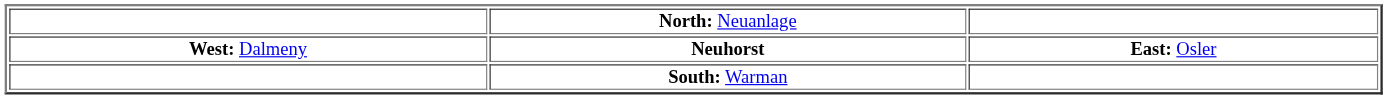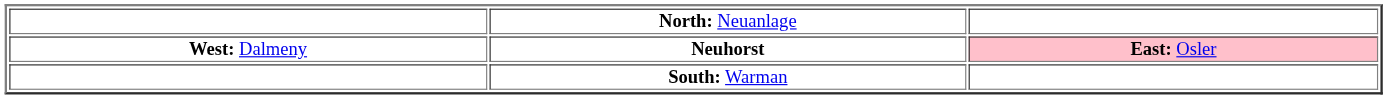(1173, 49) no background -> (1173, 49) pink background
